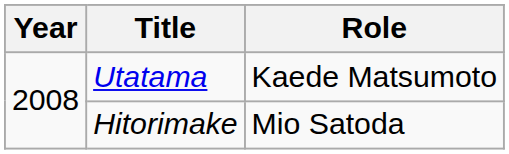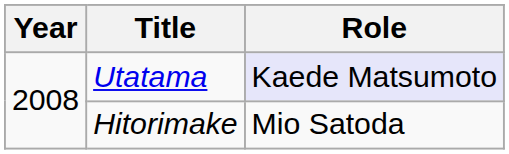(374, 76) no background -> (374, 76) lavender background
